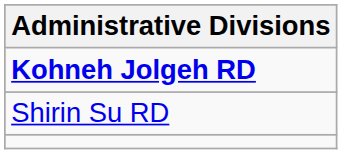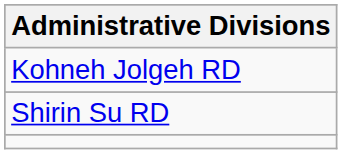(134, 69) bold -> (126, 69) normal
